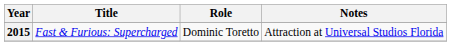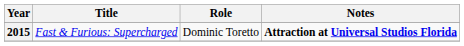(354, 31) normal -> (361, 31) bold
